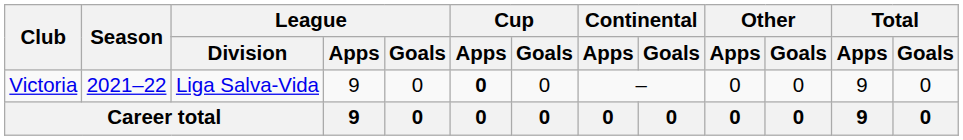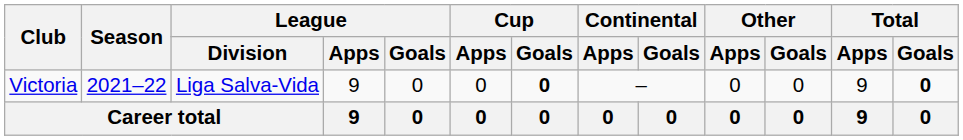(481, 85) bold -> (481, 85) normal
(545, 85) normal -> (545, 85) bold
(926, 85) normal -> (926, 85) bold
